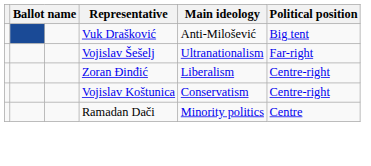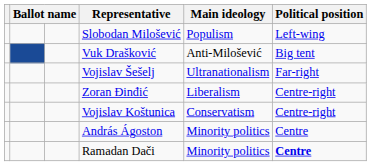+ row: (131, 33)
+ row: (122, 131)
(286, 111) normal -> (293, 151) bold
